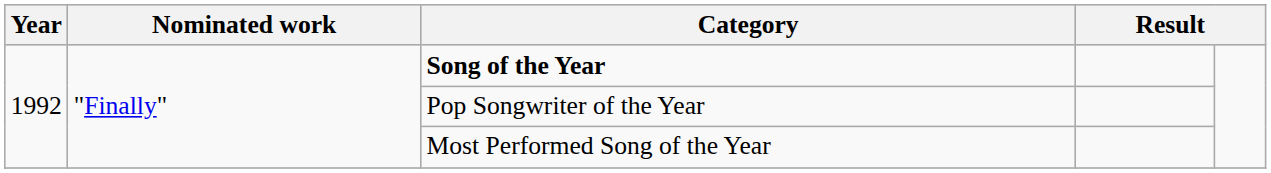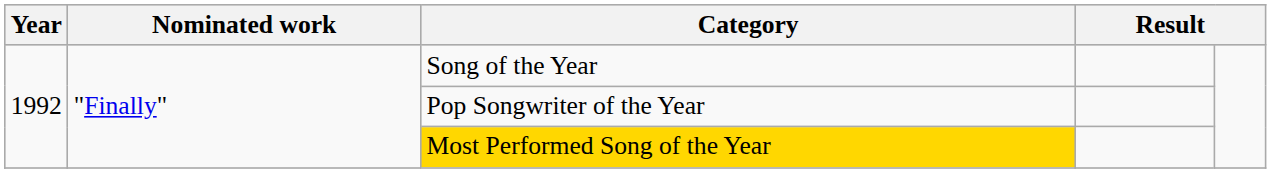(516, 65) bold -> (512, 65) normal
(599, 146) no background -> (599, 146) gold background
